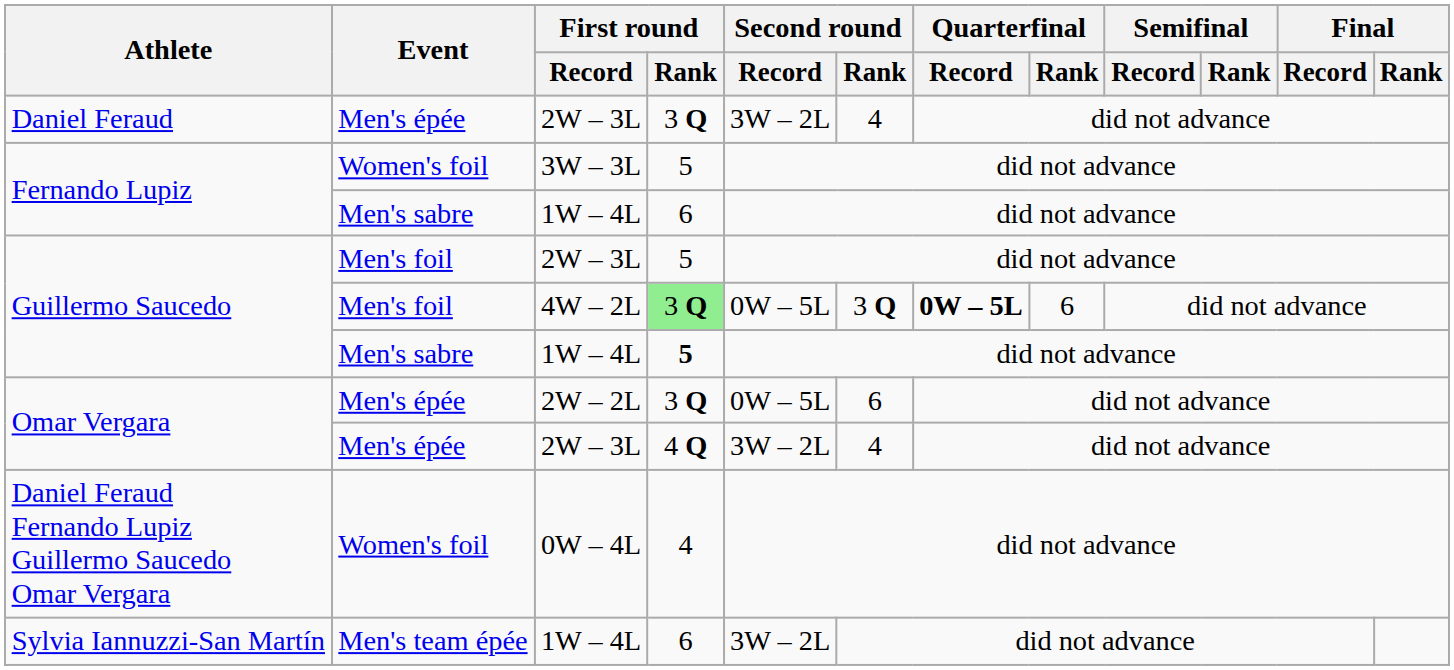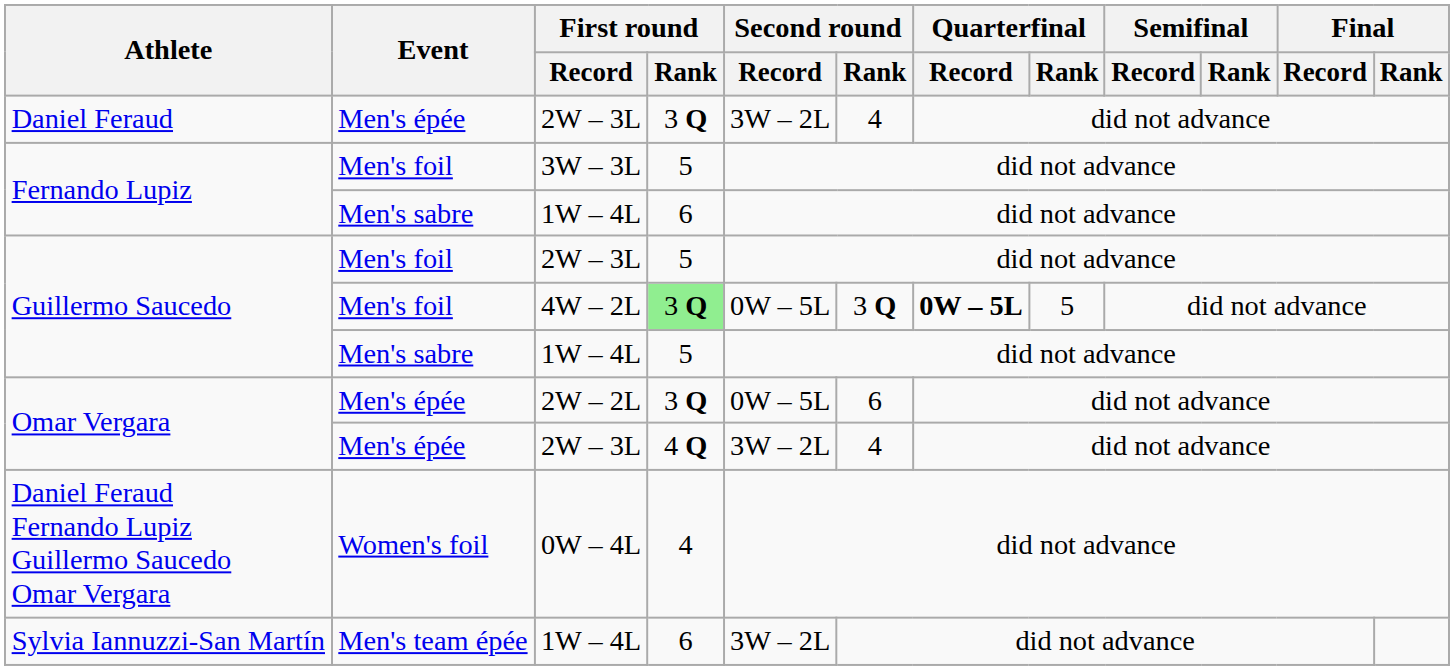(413, 166) Women's foil -> (396, 166) Men's foil
(1067, 306) 6 -> (1067, 306) 5
(686, 353) bold -> (686, 353) normal
